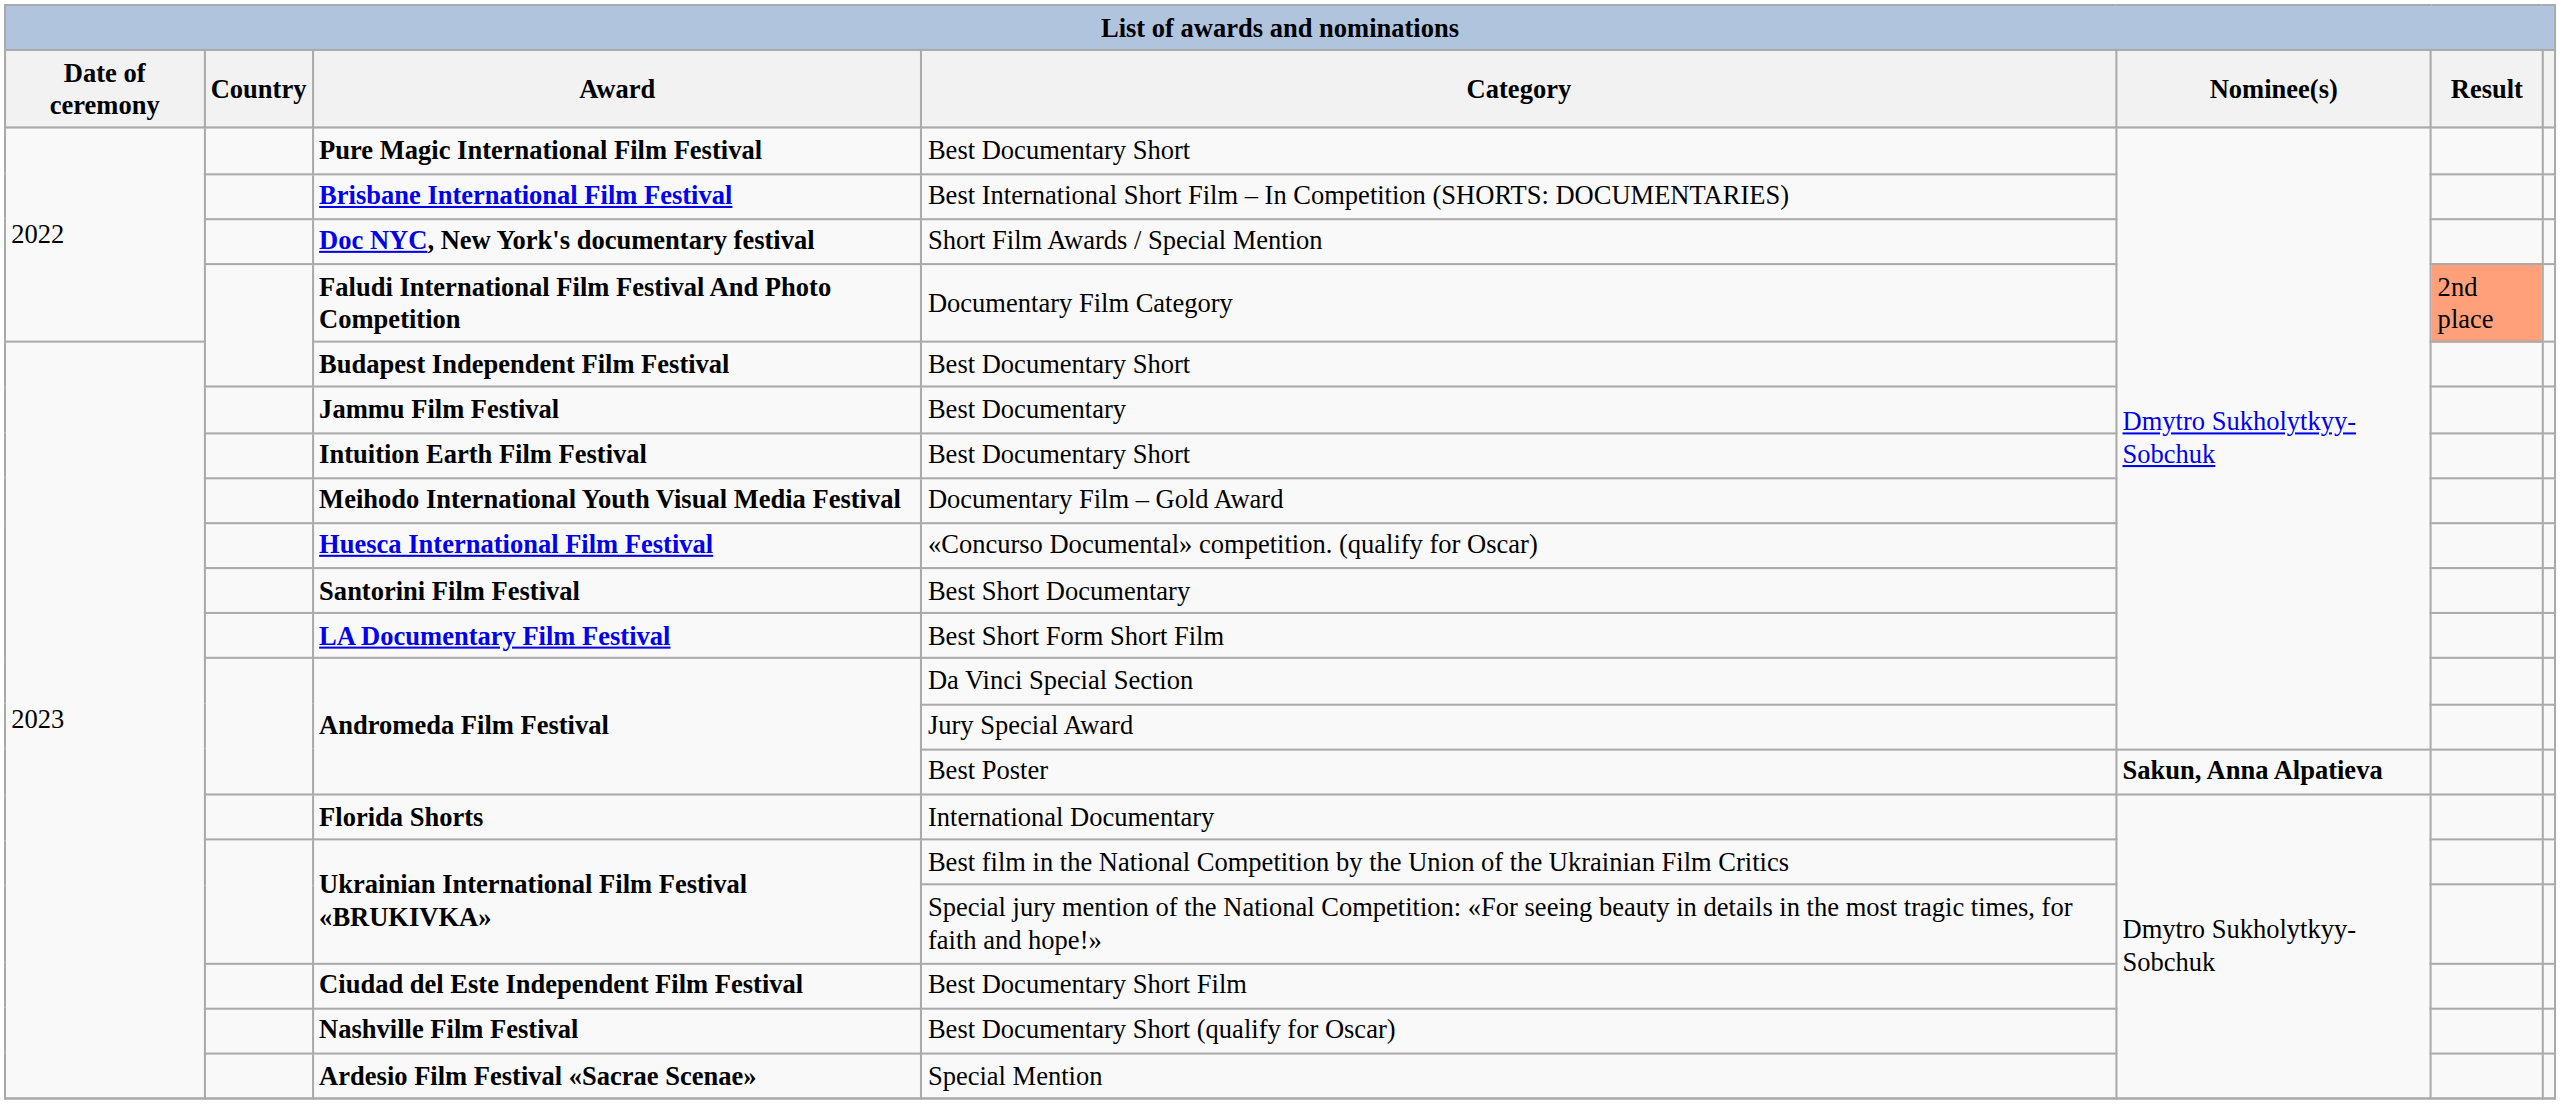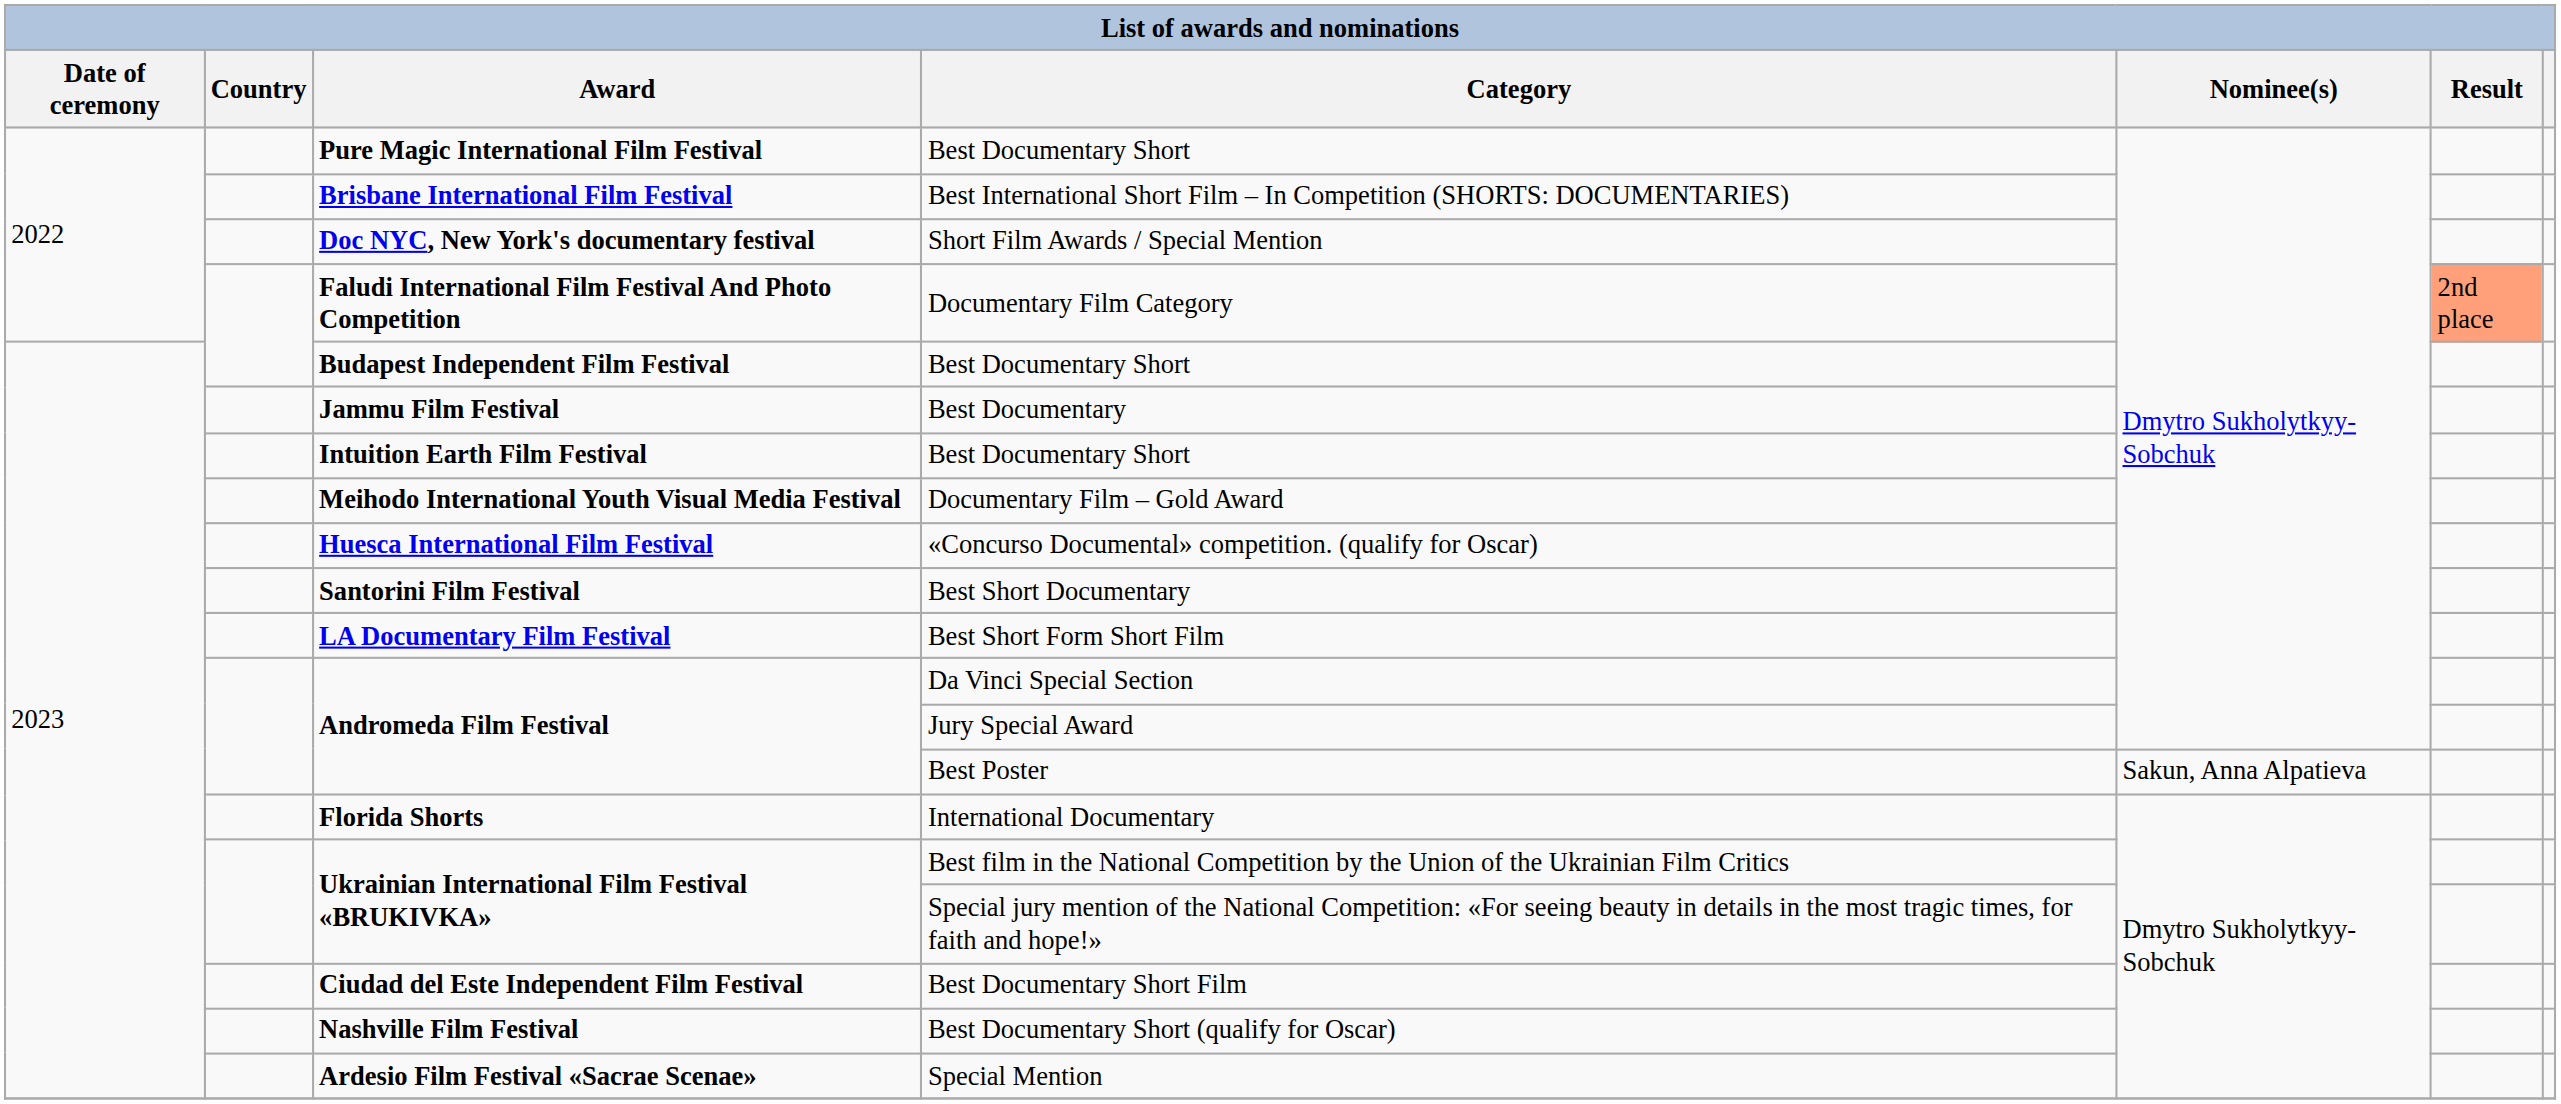(2253, 771) bold -> (2244, 771) normal
